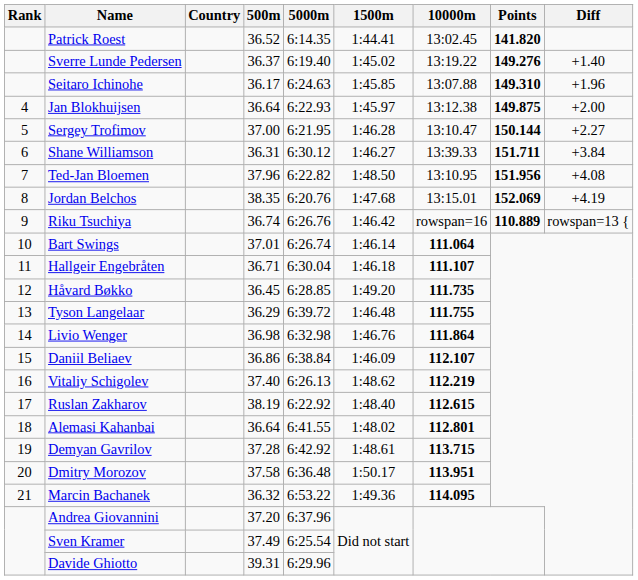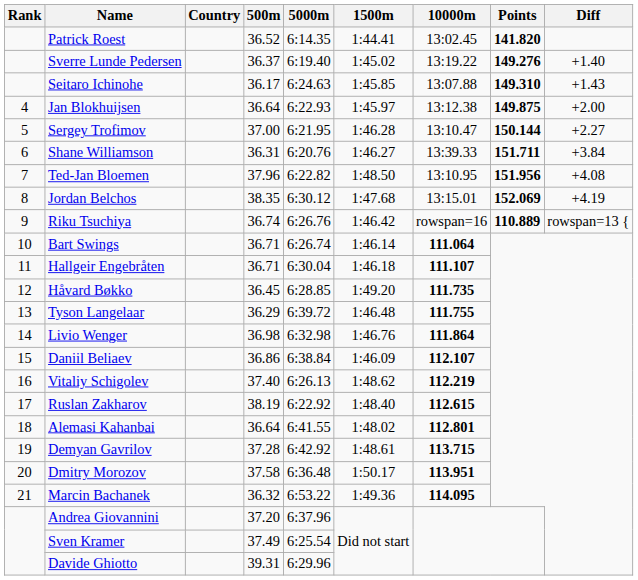(588, 84) +1.96 -> (588, 84) +1.43
(309, 152) 6:30.12 -> (309, 152) 6:20.76
(309, 198) 6:20.76 -> (309, 198) 6:30.12
(264, 244) 37.01 -> (264, 244) 36.71
